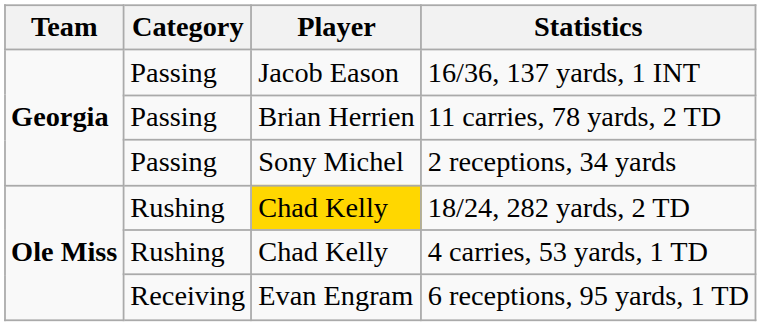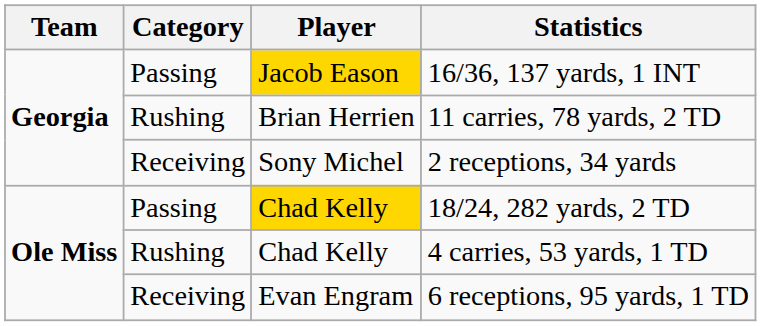(329, 72) no background -> (329, 72) gold background
(174, 117) Passing -> (178, 117) Rushing
(174, 162) Passing -> (188, 162) Receiving
(178, 206) Rushing -> (174, 206) Passing
